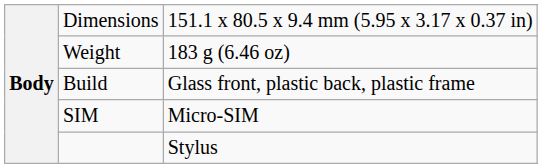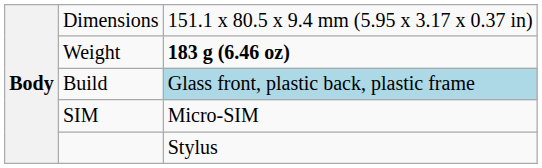(229, 52) normal -> (229, 52) bold
(321, 83) no background -> (321, 83) lightblue background
